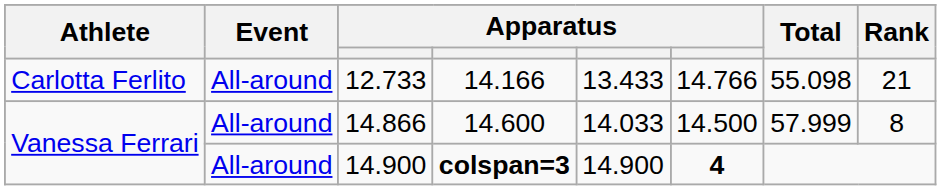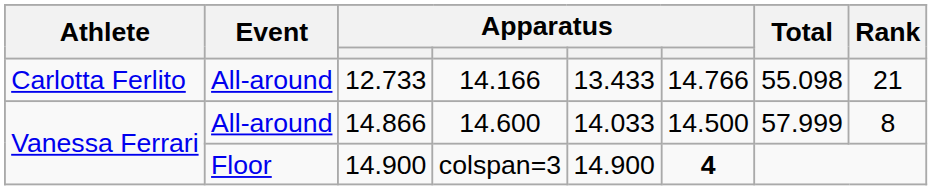(272, 165) All-around -> (241, 165) Floor
(504, 165) bold -> (500, 165) normal
